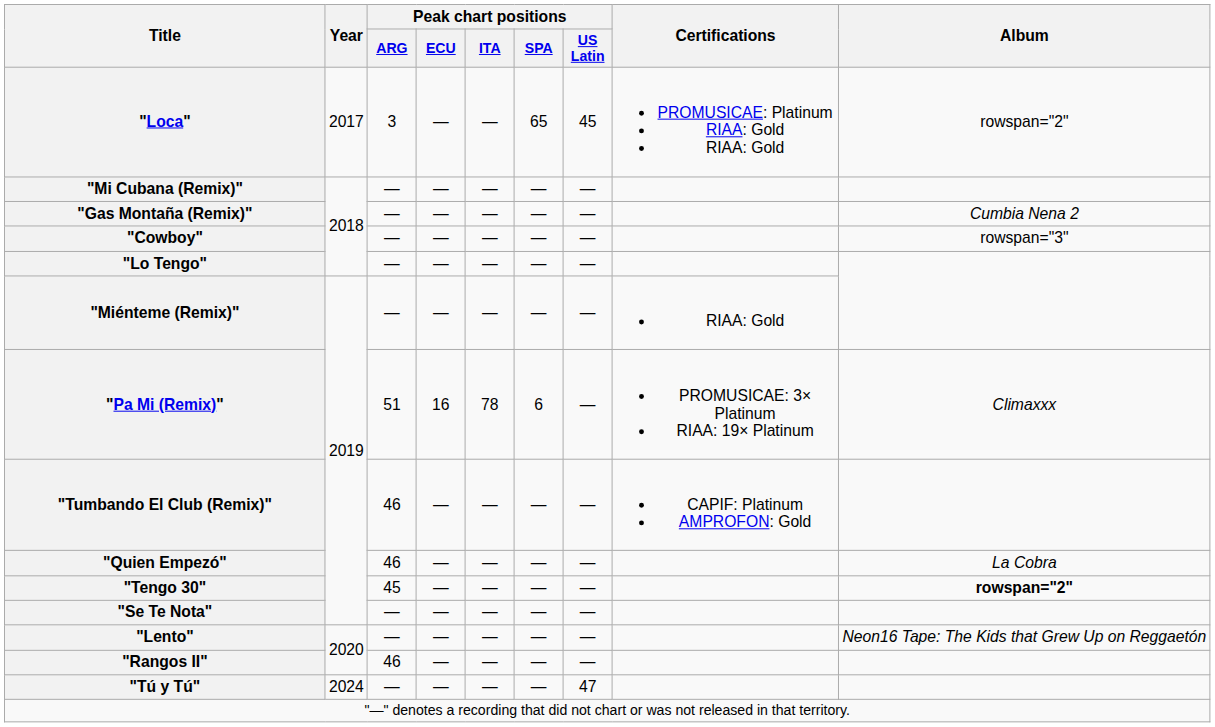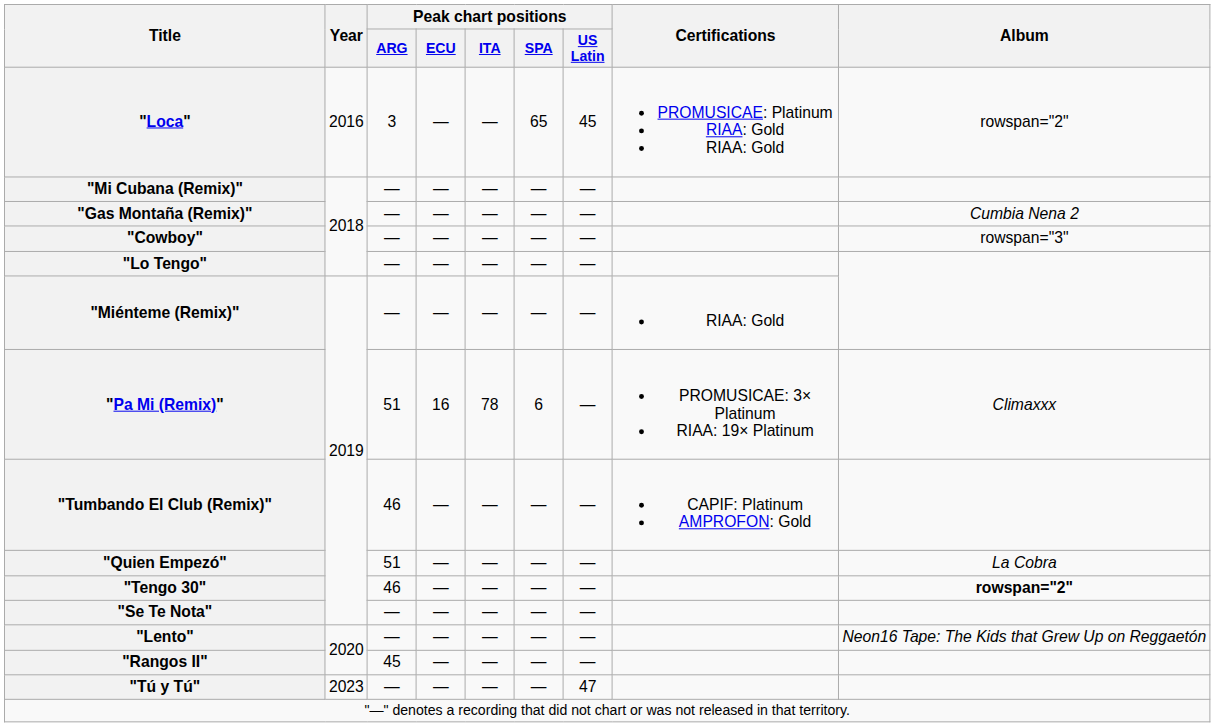(346, 121) 2017 -> (346, 121) 2016
(392, 562) 46 -> (392, 562) 51
(392, 587) 45 -> (392, 587) 46
(392, 662) 46 -> (392, 662) 45
(346, 687) 2024 -> (346, 687) 2023
